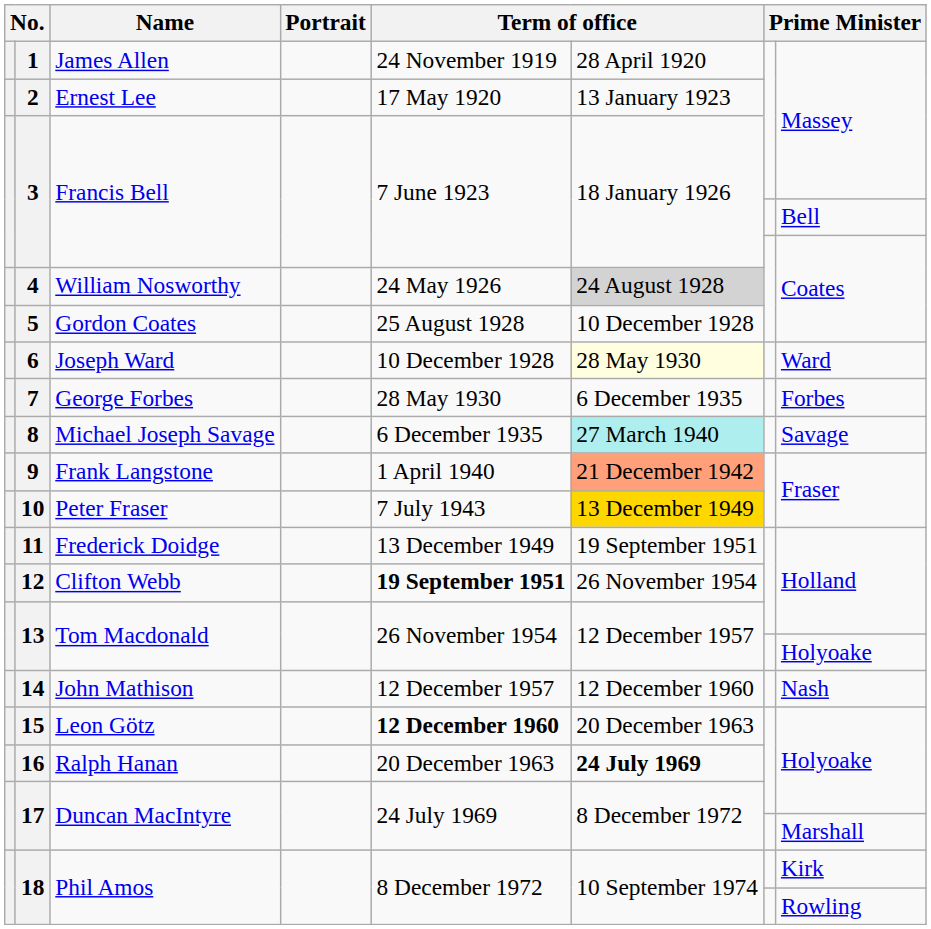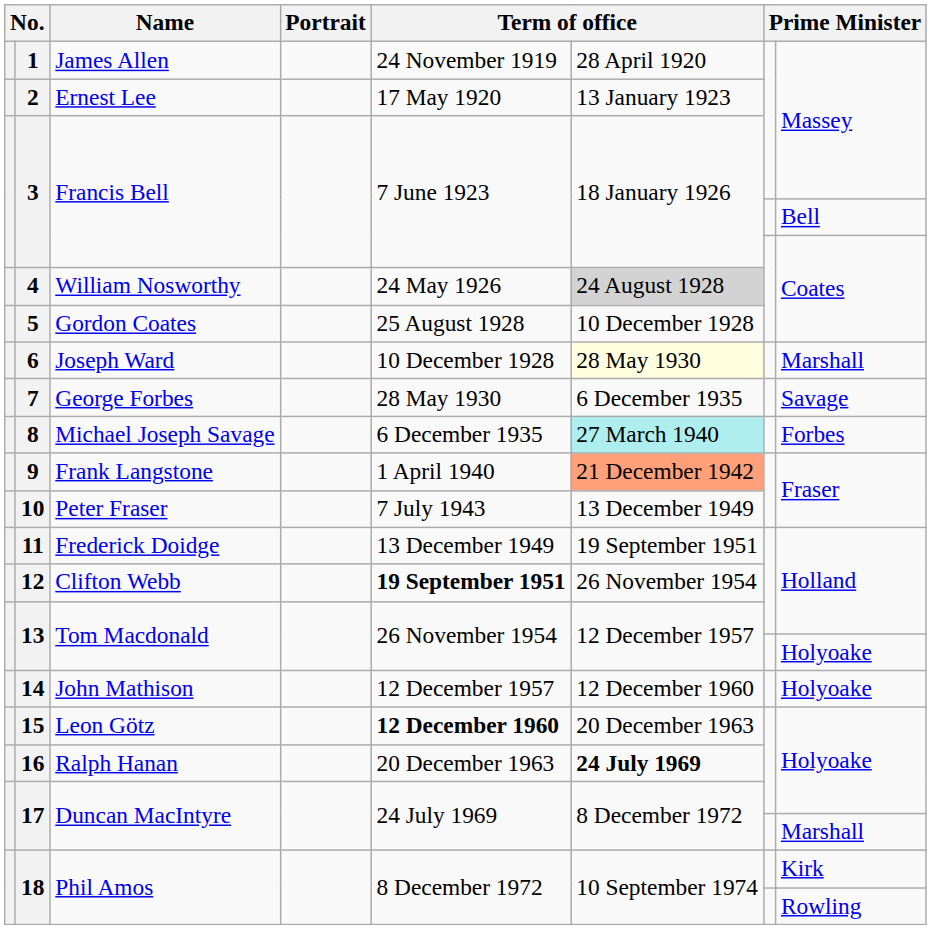(806, 360) Ward -> (822, 360) Marshall
(813, 397) Forbes -> (815, 397) Savage
(815, 434) Savage -> (813, 434) Forbes
(665, 508) gold background -> (665, 508) no background
(805, 688) Nash -> (826, 688) Holyoake
